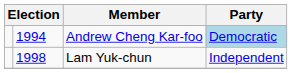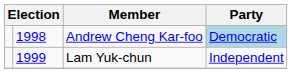(31, 36) 1994 -> (31, 36) 1998
(31, 57) 1998 -> (31, 57) 1999
